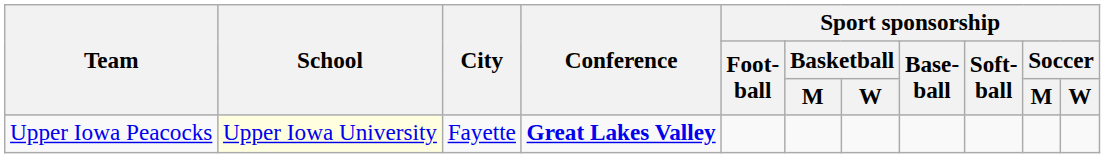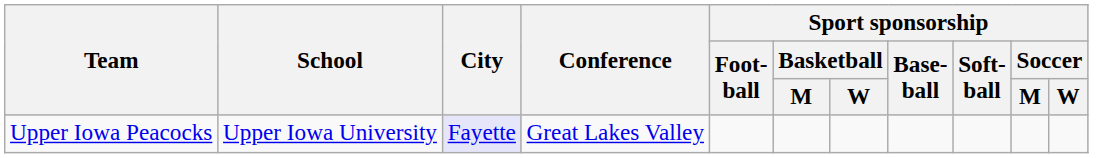(330, 133) lightyellow background -> (330, 133) no background
(482, 133) no background -> (482, 133) lavender background
(621, 133) bold -> (615, 133) normal
